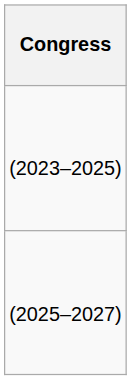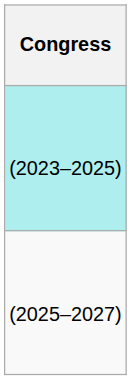(65, 169) no background -> (65, 169) paleturquoise background
